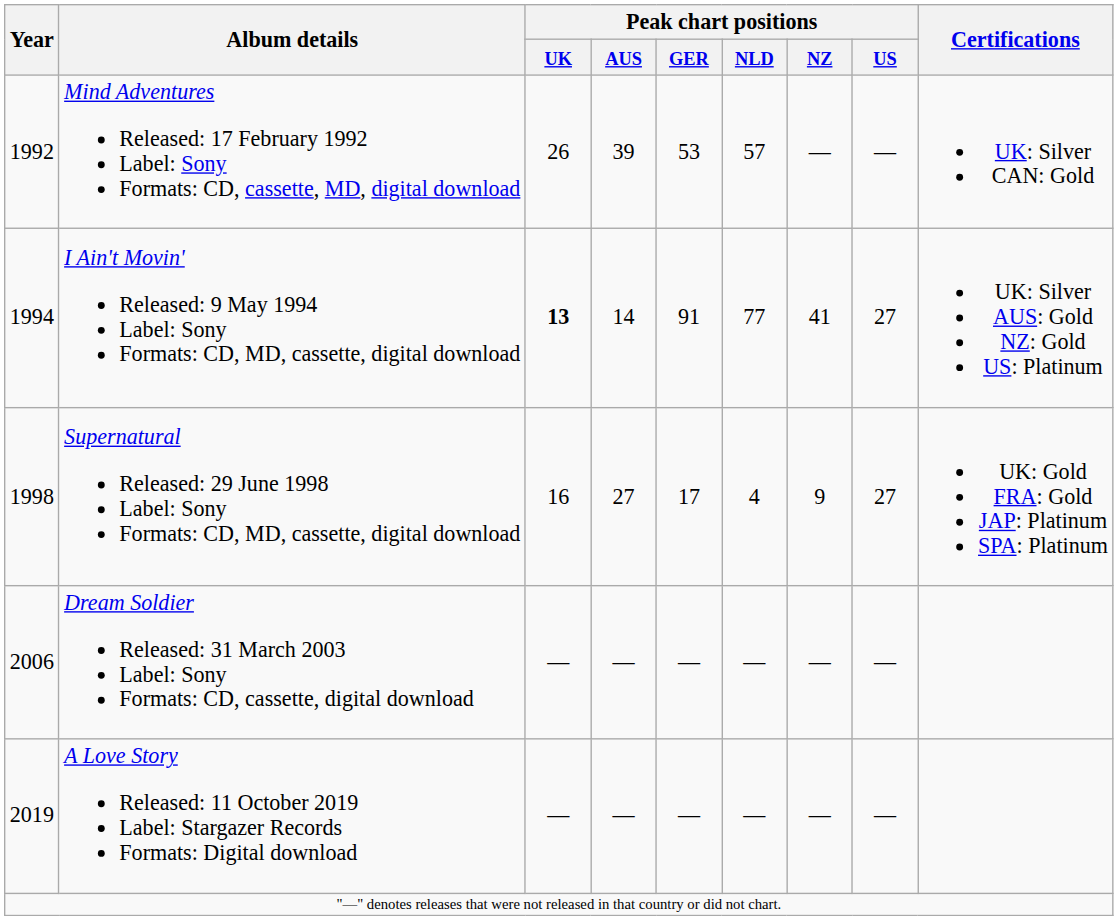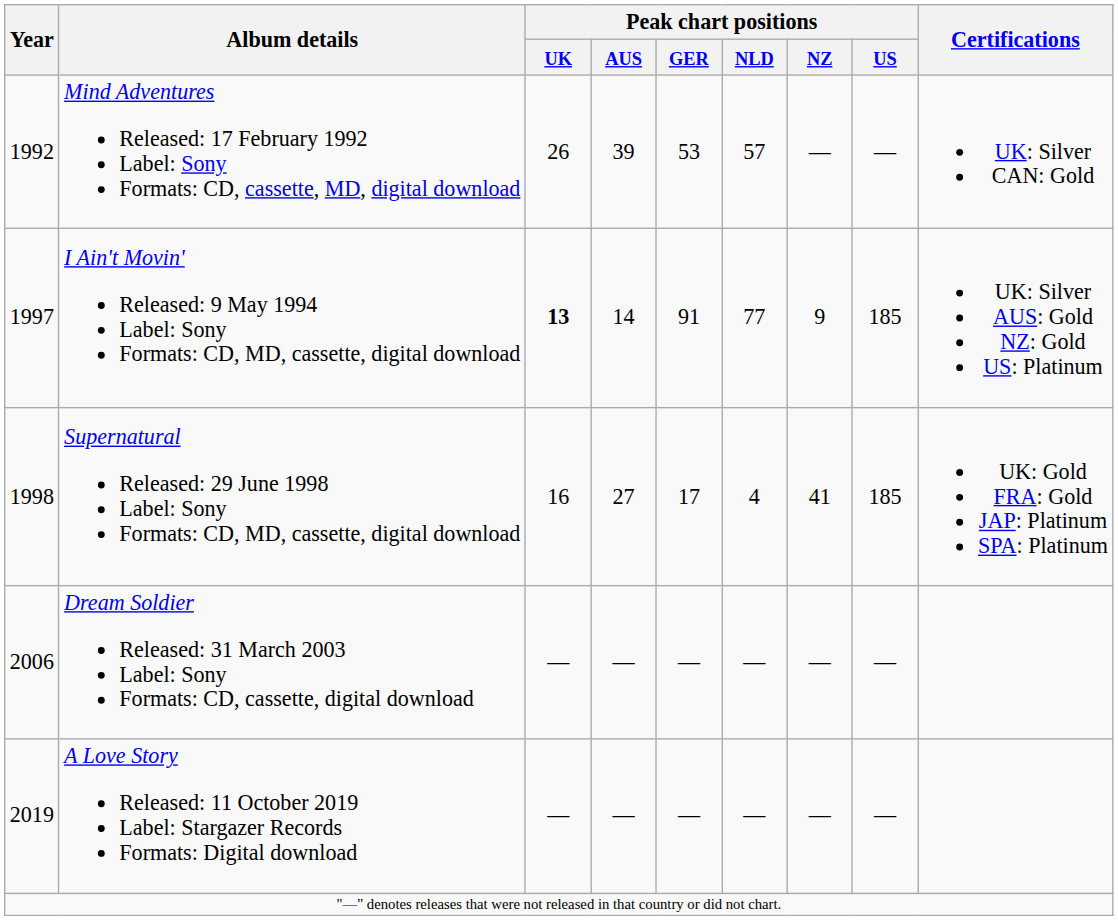(32, 317) 1994 -> (32, 317) 1997
(820, 317) 41 -> (820, 317) 9
(885, 317) 27 -> (885, 317) 185
(820, 496) 9 -> (820, 496) 41
(885, 496) 27 -> (885, 496) 185
